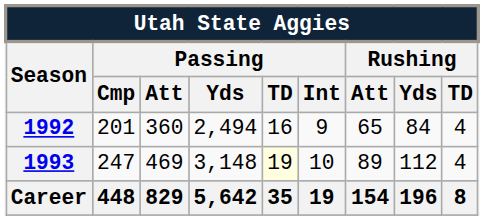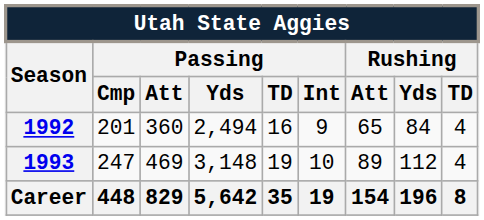(280, 163) lightyellow background -> (280, 163) no background
